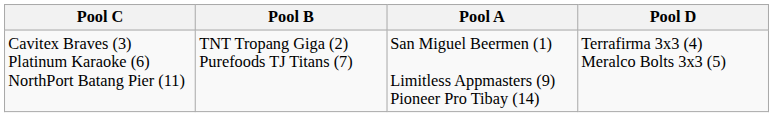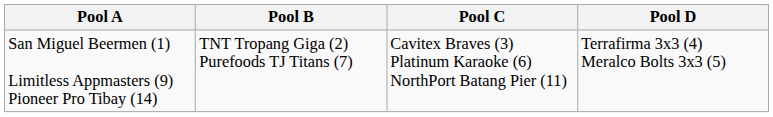columns swapped: (482, 17) <-> (100, 17)
